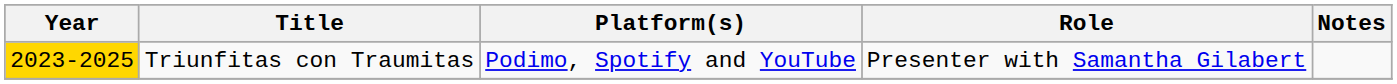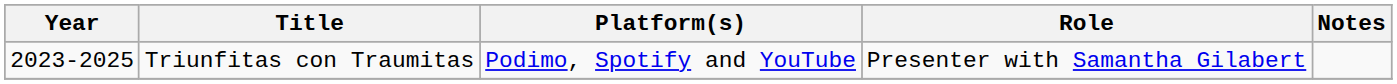(72, 61) gold background -> (72, 61) no background
